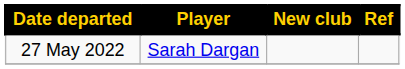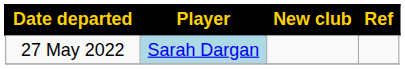(203, 49) no background -> (203, 49) lightblue background
